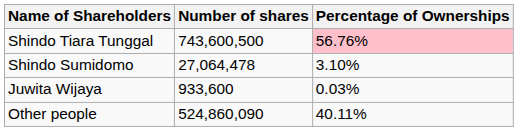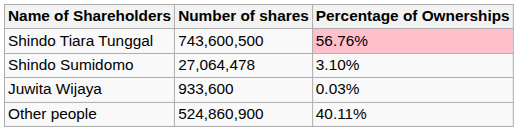(221, 114) 524,860,090 -> (221, 114) 524,860,900
